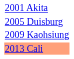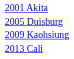(34, 21) no background -> (34, 21) lightyellow background
(24, 48) lightsalmon background -> (24, 48) no background
